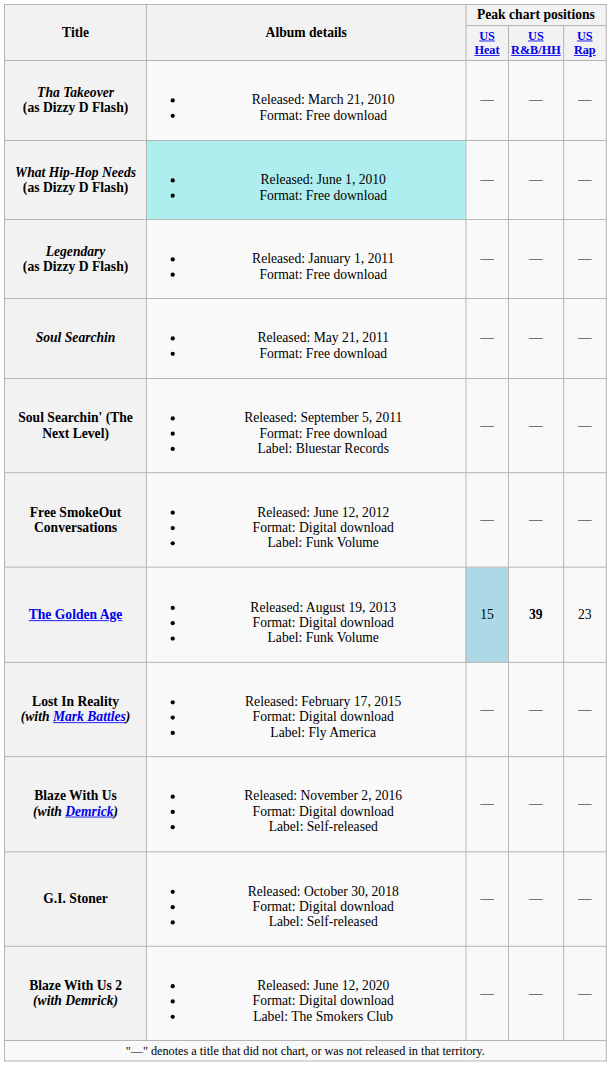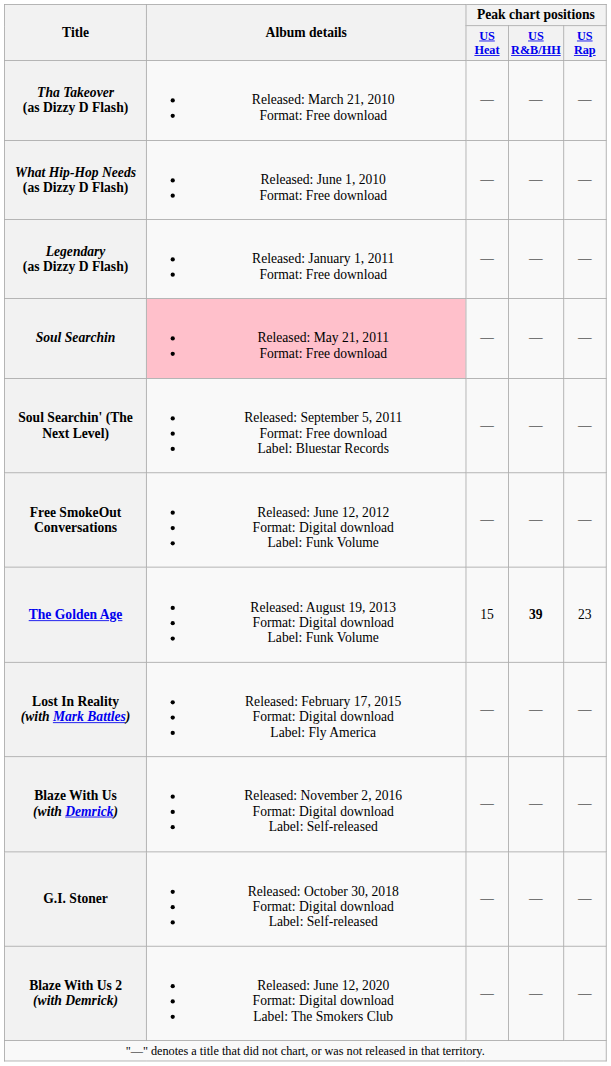(306, 187) paleturquoise background -> (306, 187) no background
(306, 346) no background -> (306, 346) pink background
(487, 614) lightblue background -> (487, 614) no background
